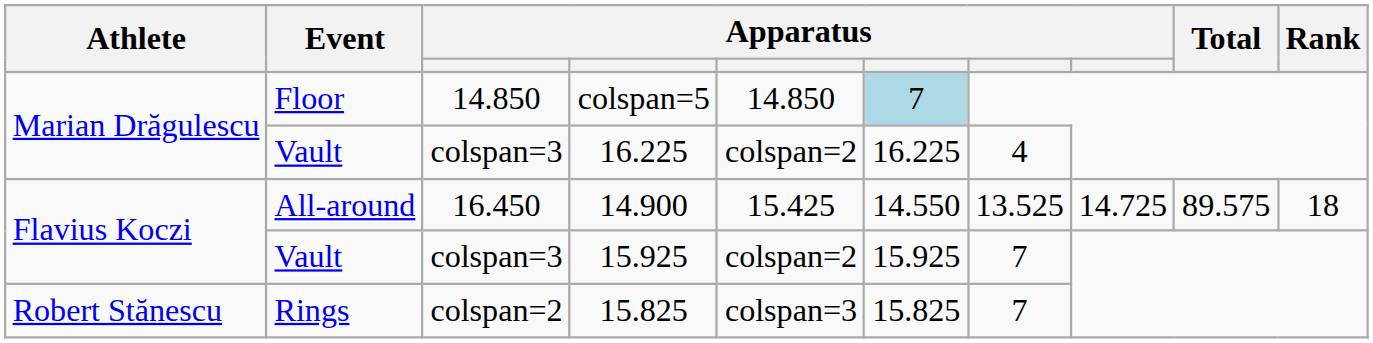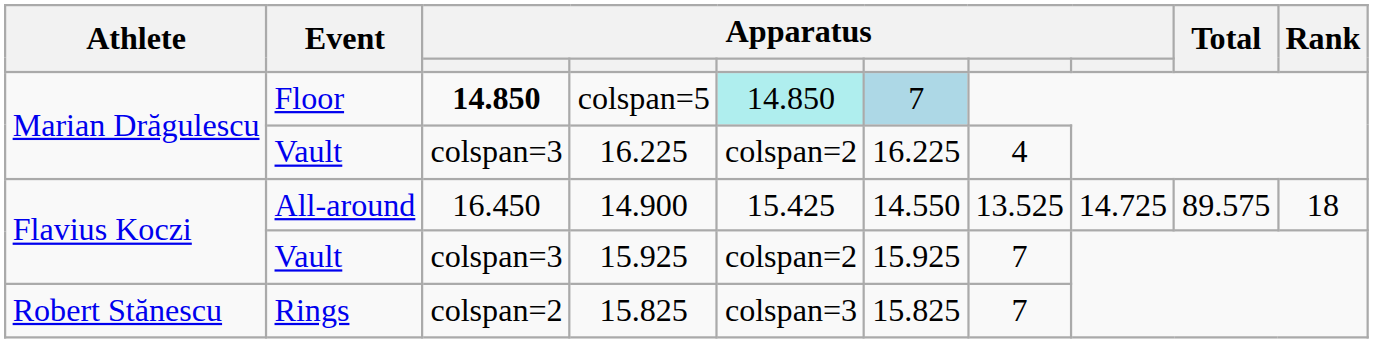(496, 98) normal -> (496, 98) bold
(791, 98) no background -> (791, 98) paleturquoise background
